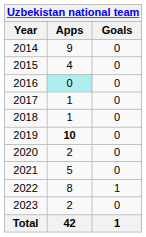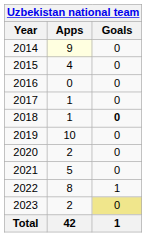(70, 48) no background -> (70, 48) lightyellow background
(70, 83) paleturquoise background -> (70, 83) no background
(117, 118) normal -> (117, 118) bold
(70, 135) bold -> (70, 135) normal
(117, 205) no background -> (117, 205) khaki background
